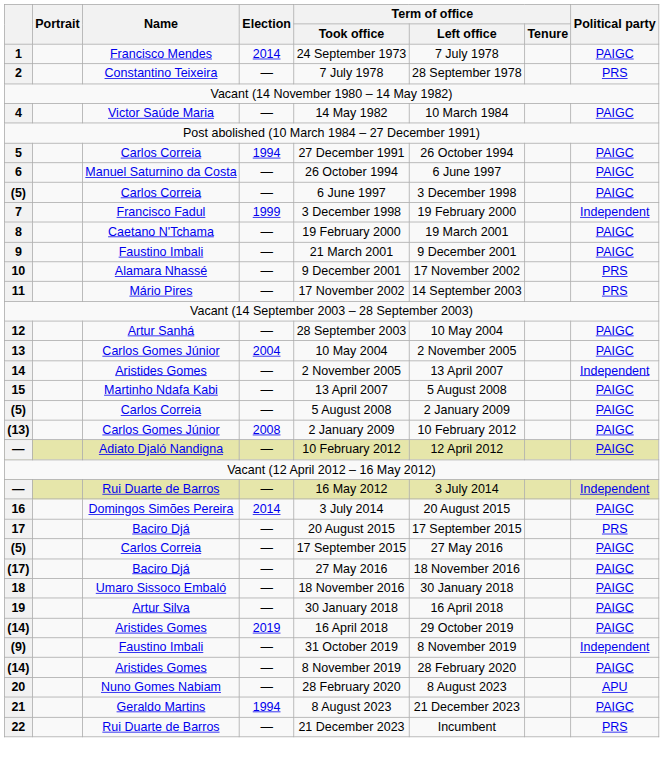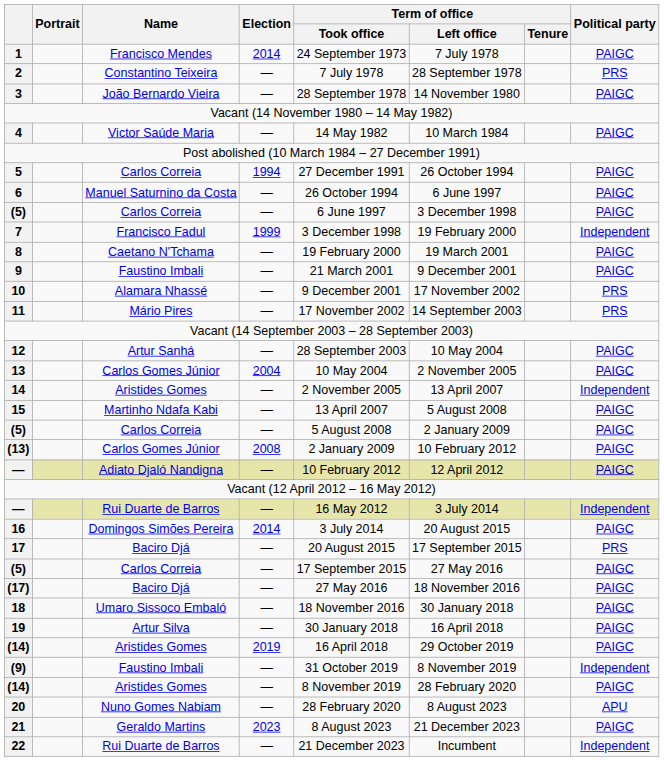+ row: (18, 93)
(267, 707) 1994 -> (267, 726) 2023
(615, 726) PRS -> (615, 746) Independent
